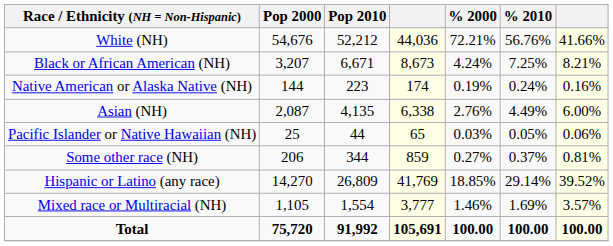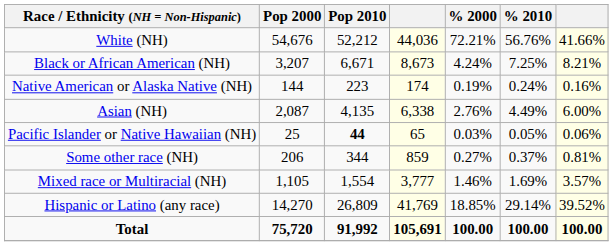(357, 134) normal -> (357, 134) bold
rows swapped: (132, 205) <-> (132, 181)
